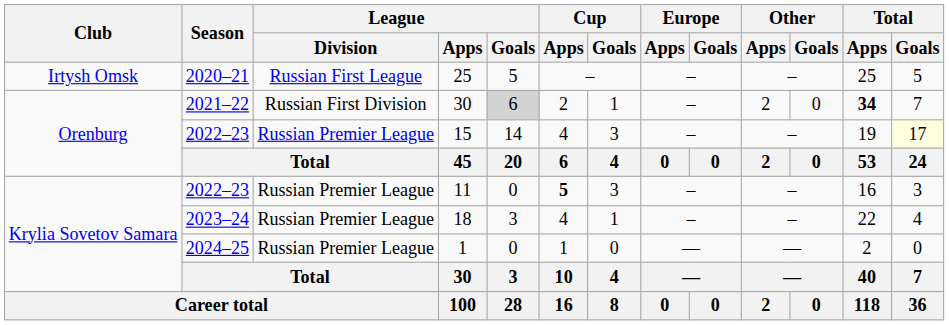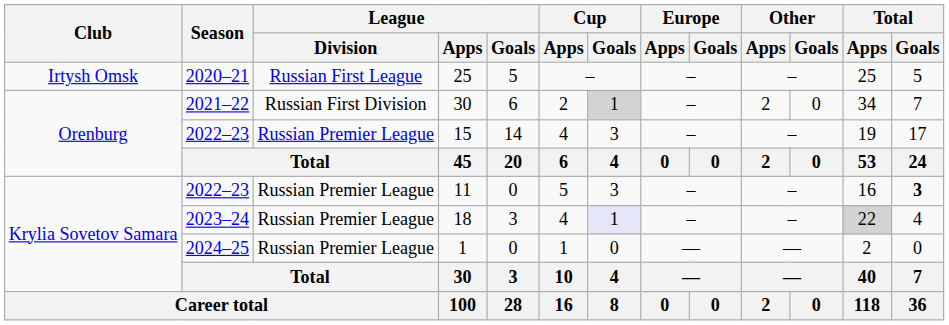(513, 104) lightgrey background -> (513, 104) no background
(614, 104) no background -> (614, 104) lightgrey background
(867, 104) bold -> (867, 104) normal
(917, 133) lightyellow background -> (917, 133) no background
(564, 190) bold -> (564, 190) normal
(917, 190) normal -> (917, 190) bold
(614, 219) no background -> (614, 219) lavender background
(867, 219) no background -> (867, 219) lightgrey background
